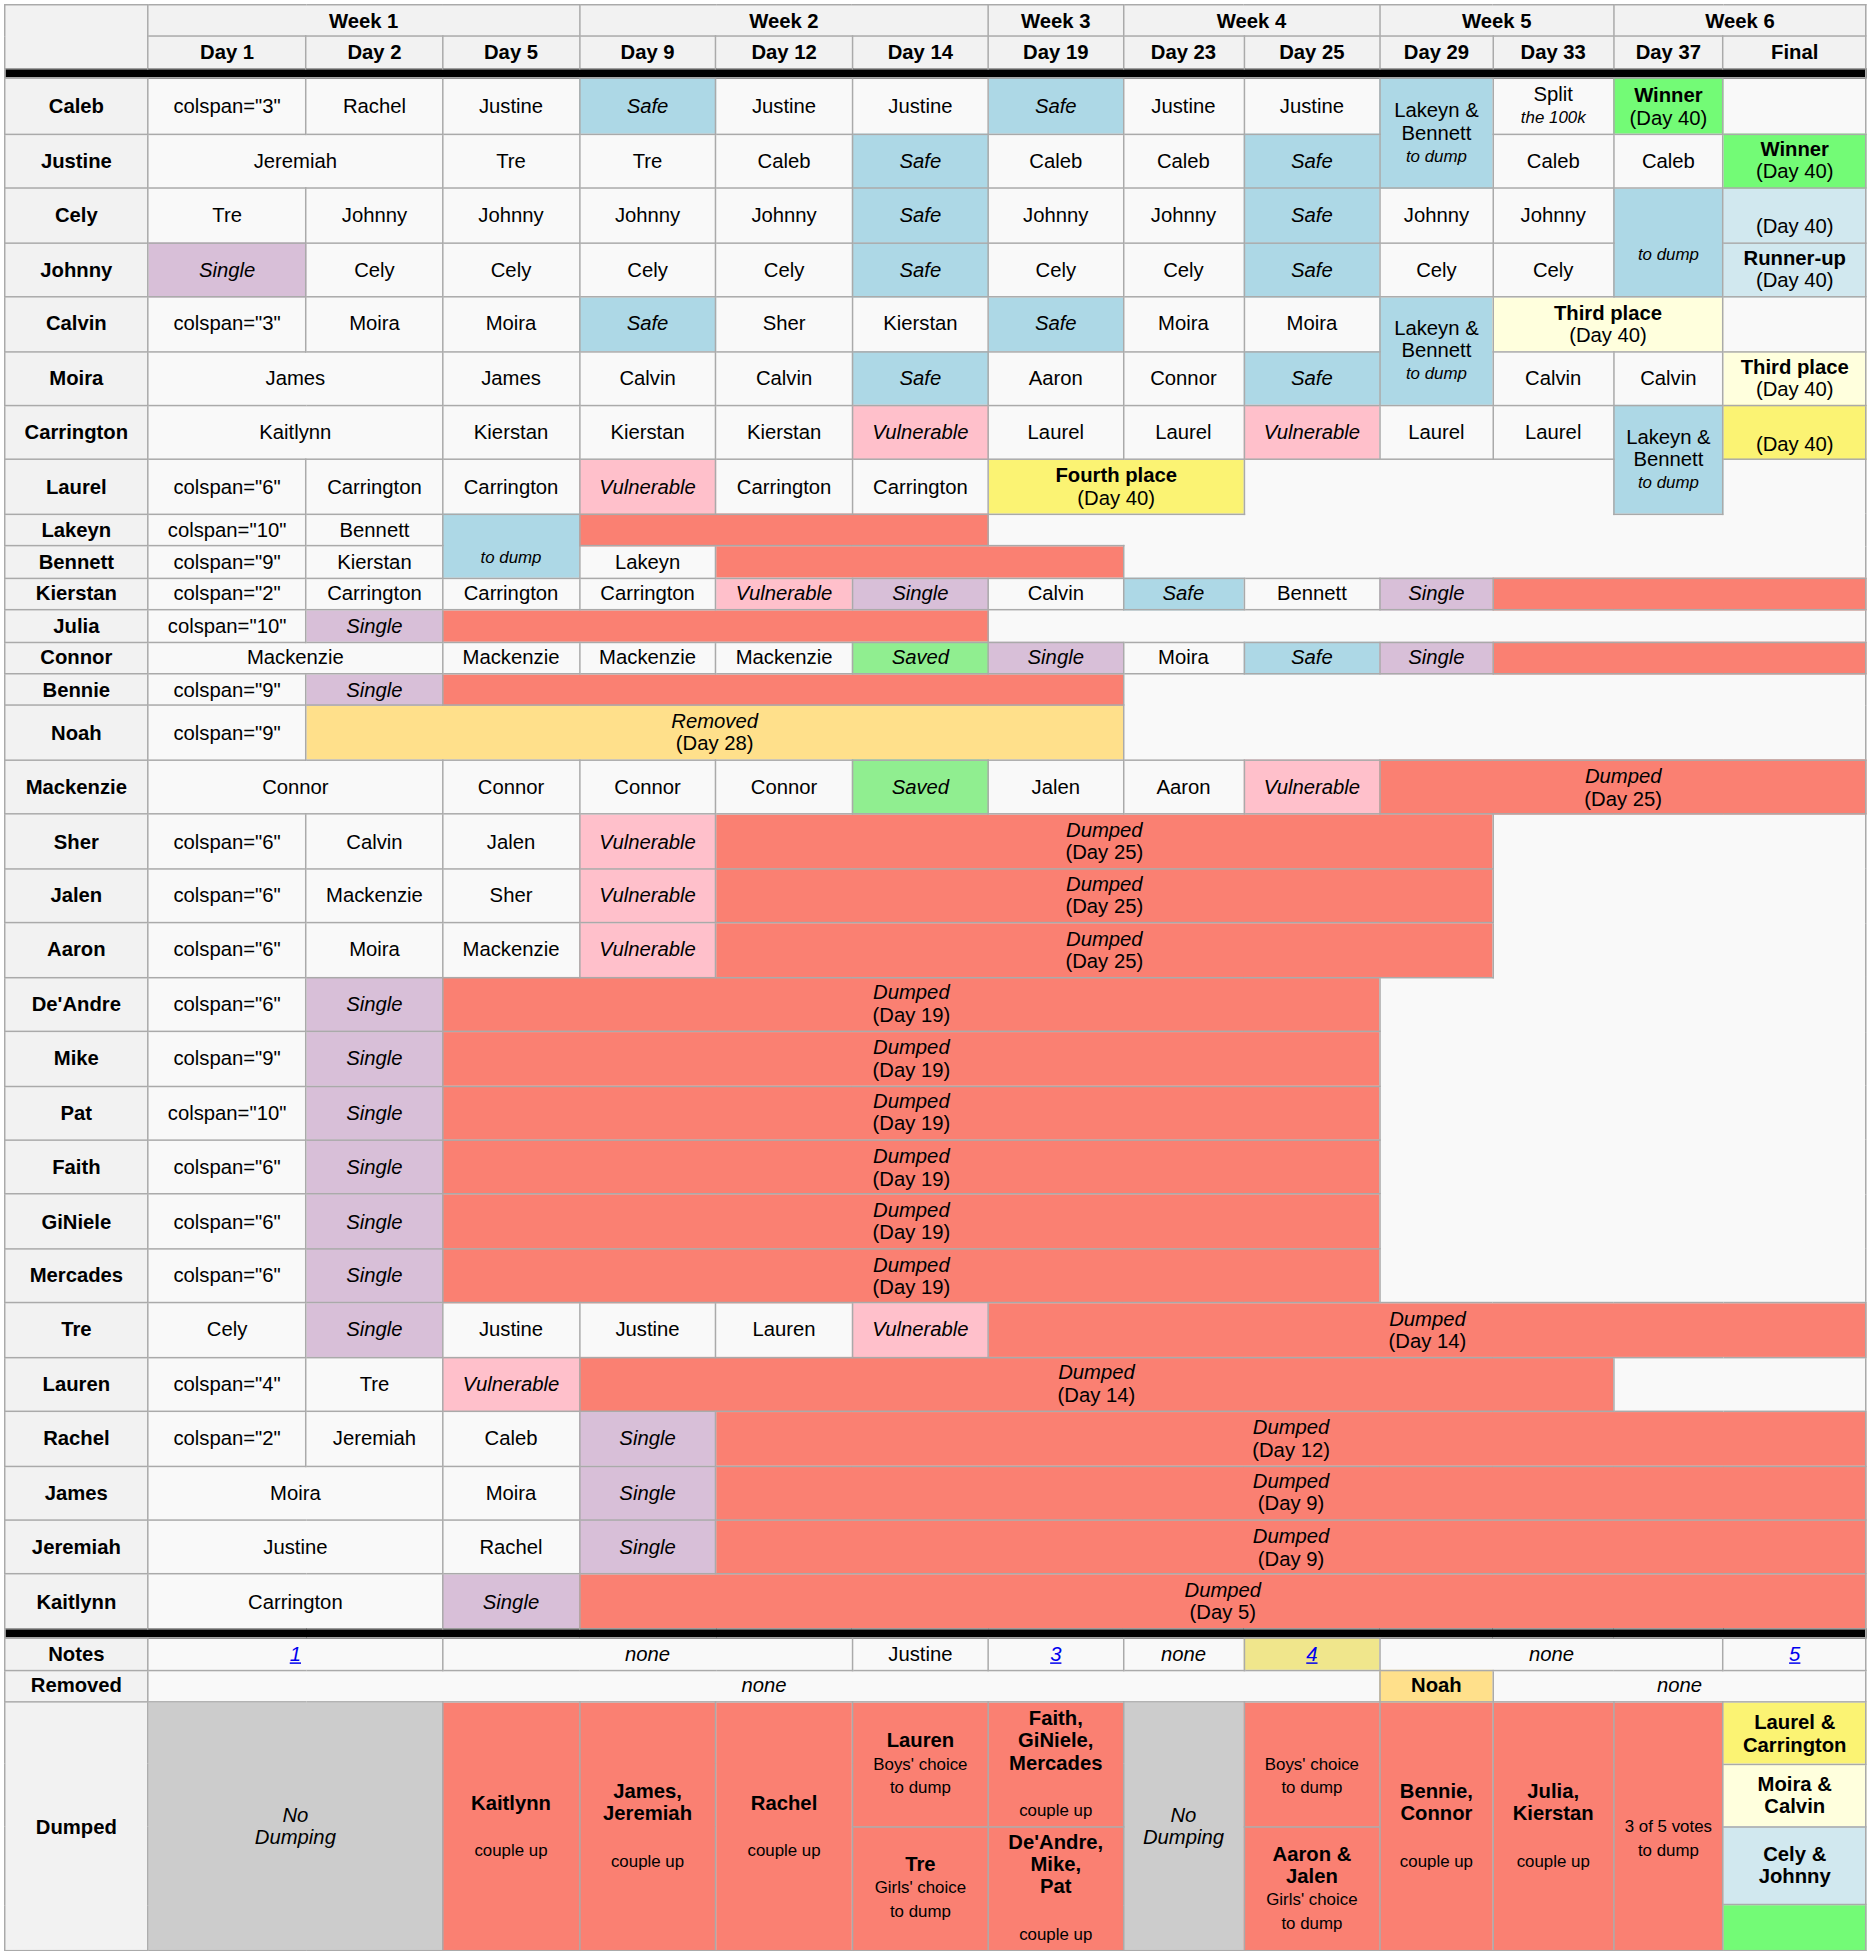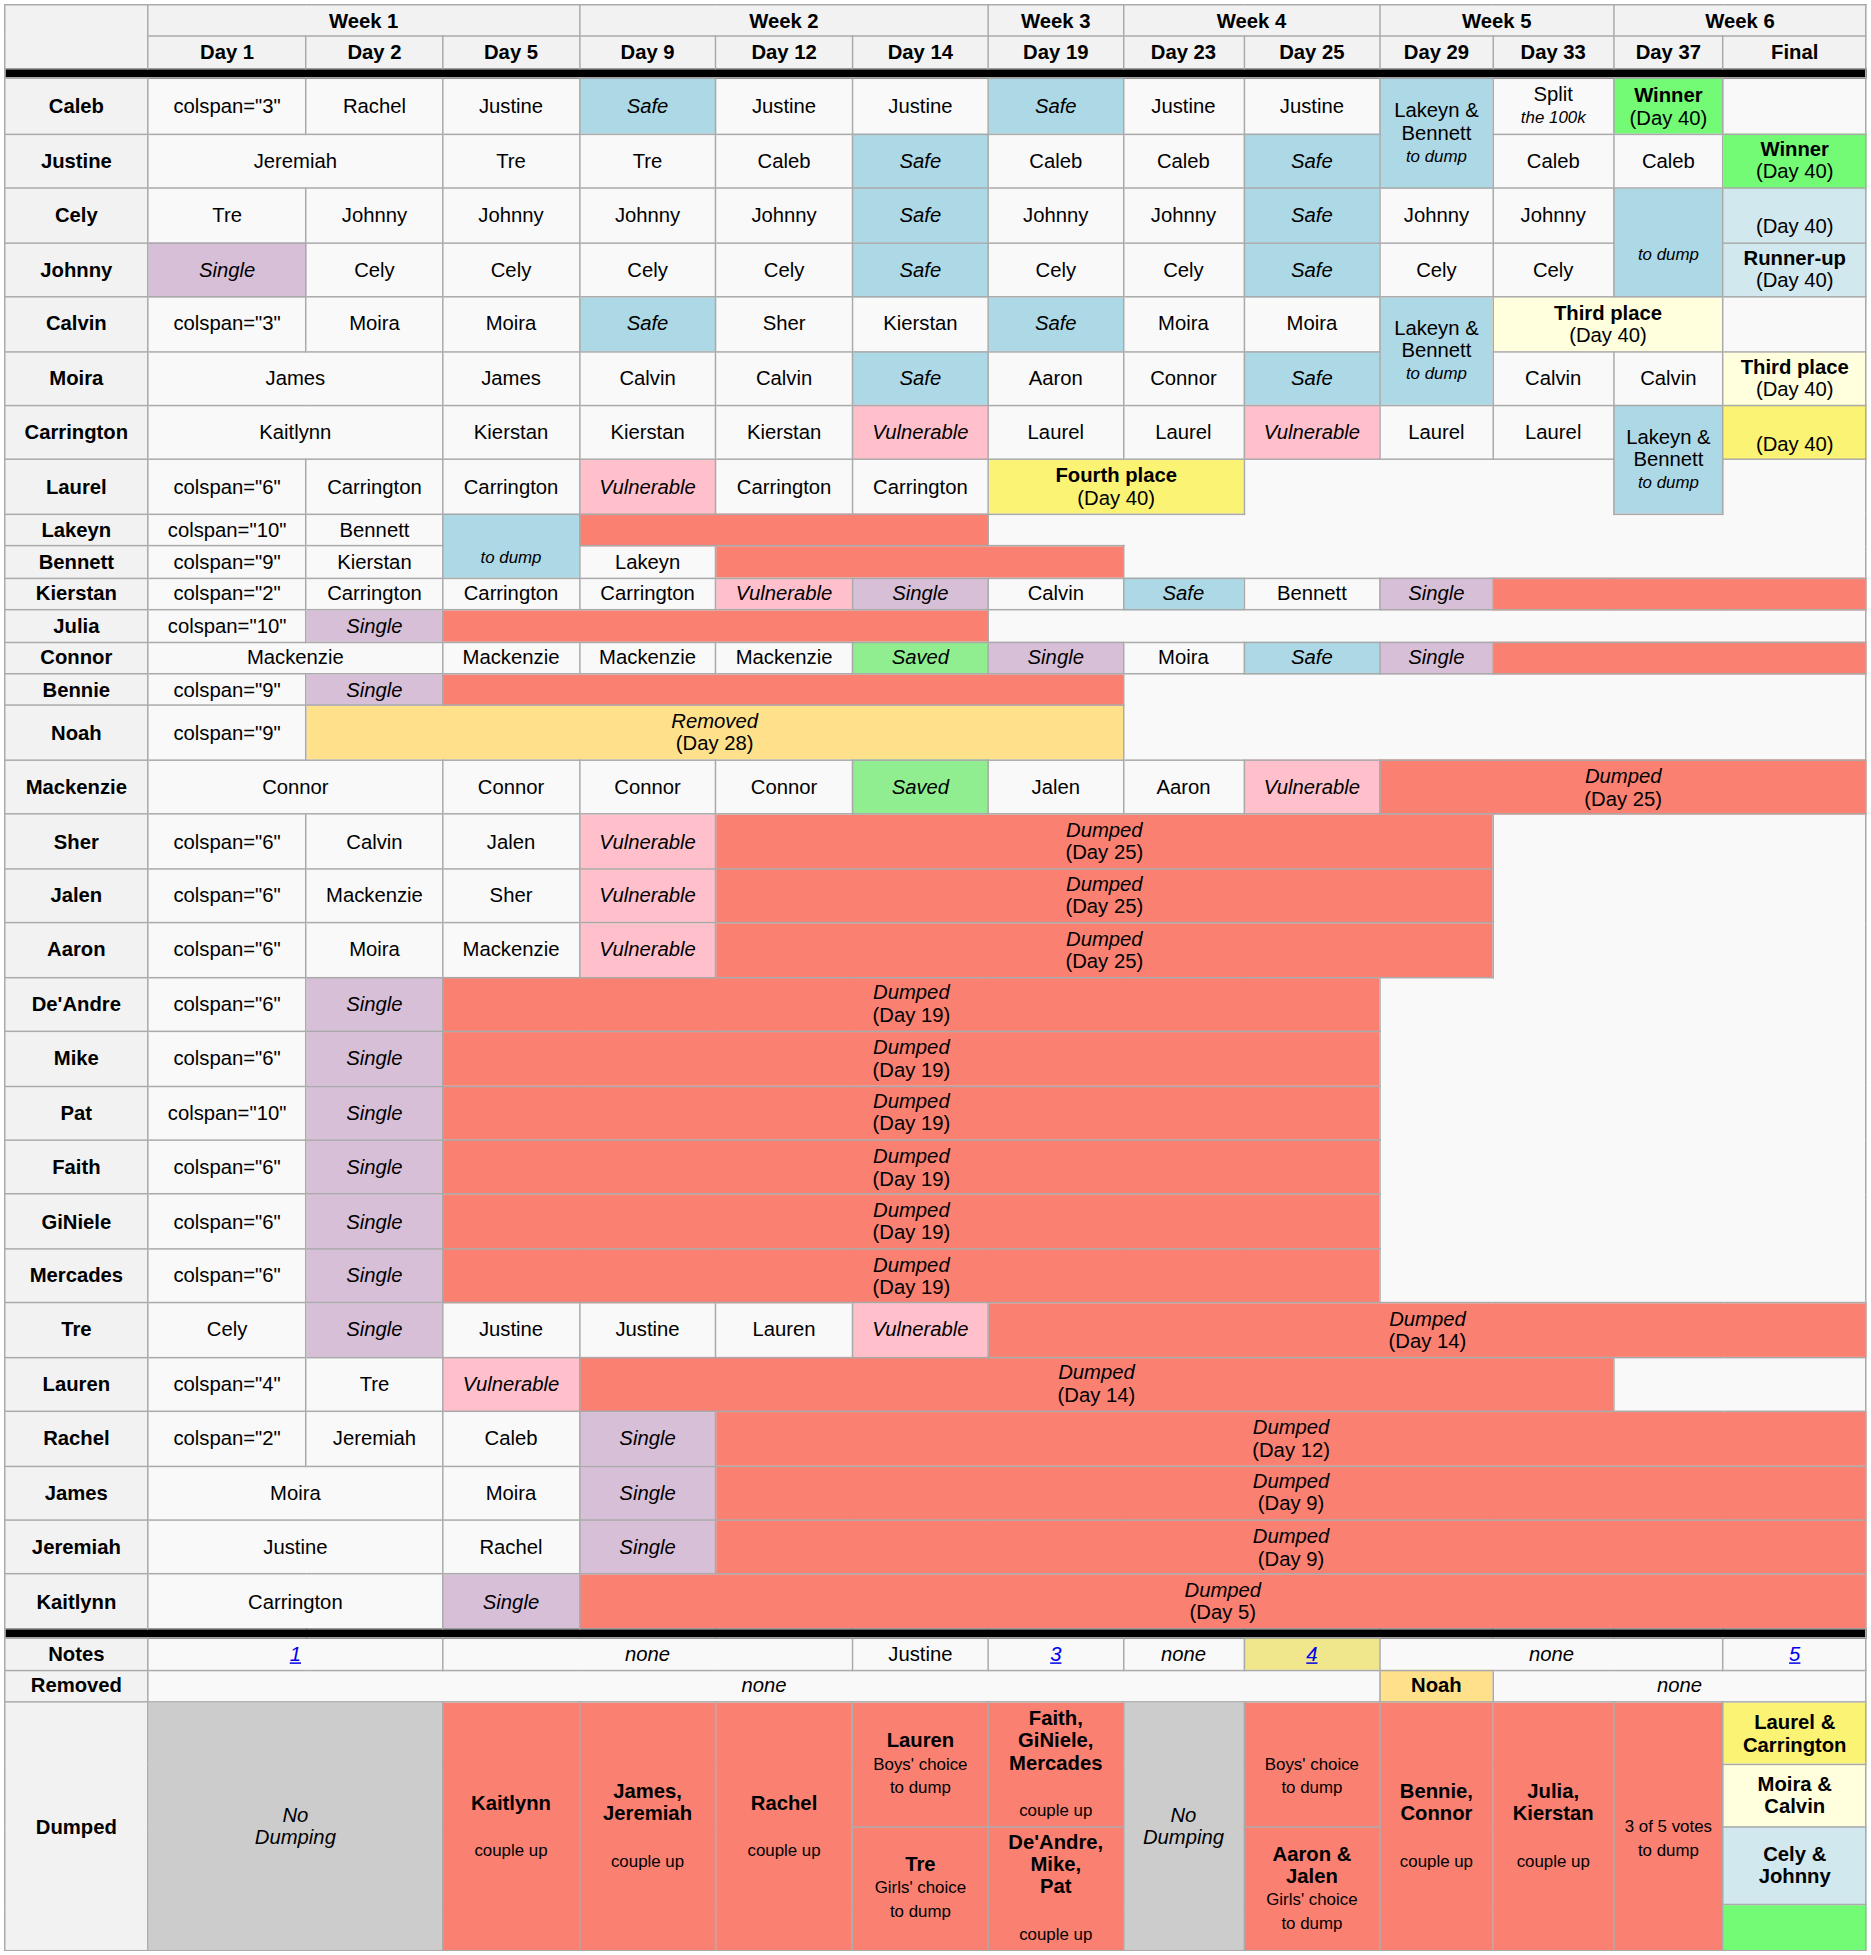(227, 1058) colspan="9" -> (227, 1058) colspan="6"
